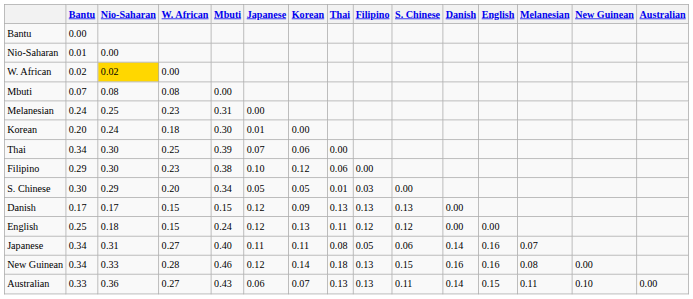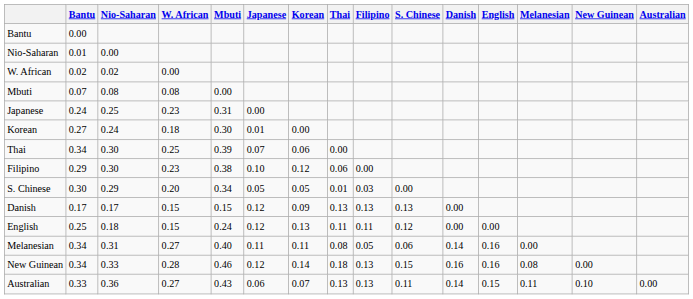(110, 72) gold background -> (110, 72) no background
(31, 111) Melanesian -> (25, 111) Japanese
(78, 130) 0.20 -> (78, 130) 0.27
(365, 227) 0.12 -> (364, 227) 0.11
(25, 246) Japanese -> (31, 246) Melanesian
(529, 246) 0.07 -> (529, 246) 0.00
